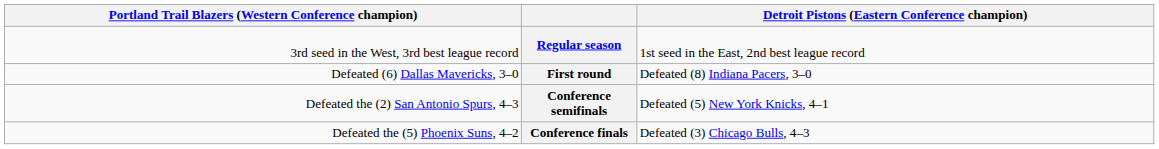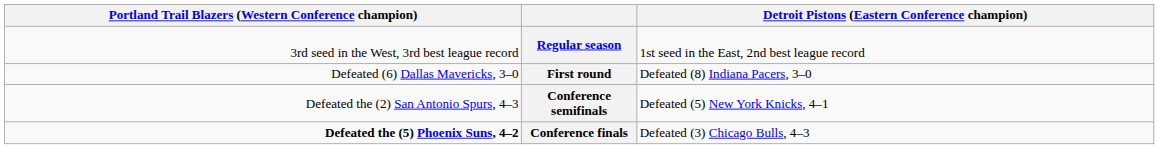(425, 133) normal -> (422, 133) bold
